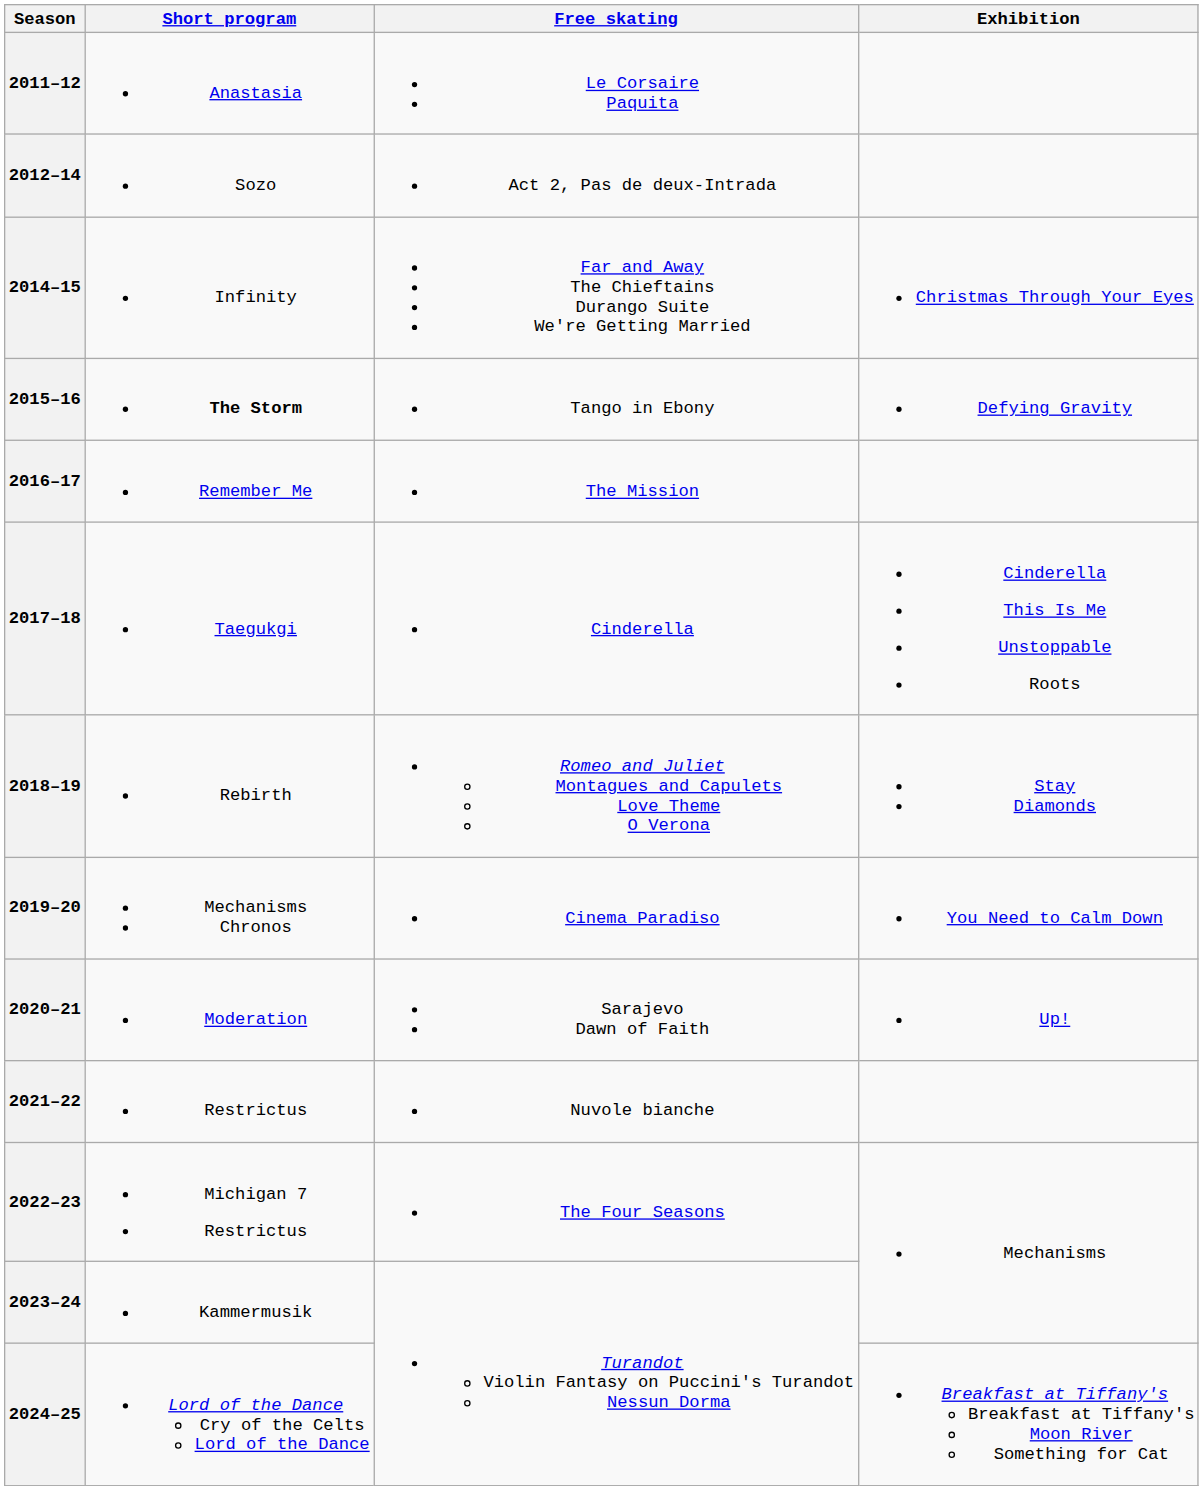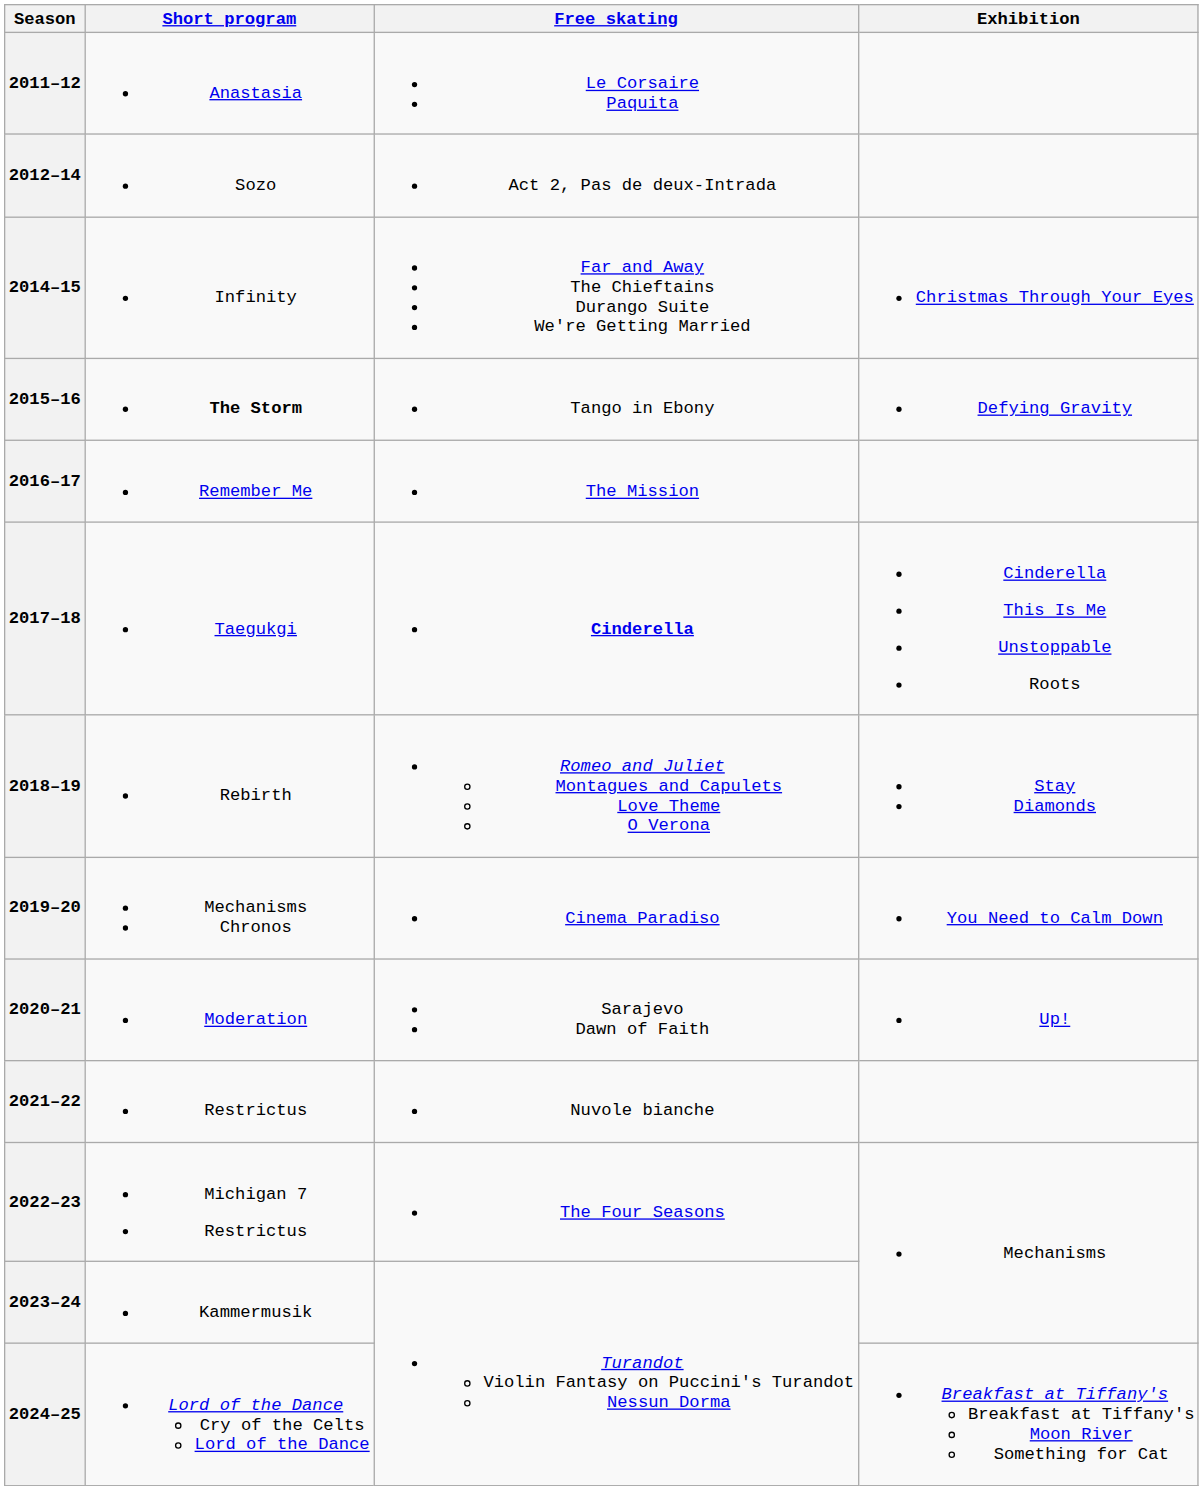(616, 629) normal -> (616, 629) bold
